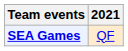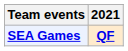(105, 36) normal -> (105, 36) bold
